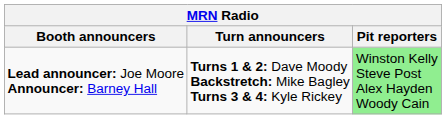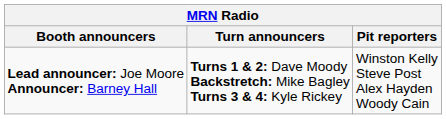(397, 81) lightgreen background -> (397, 81) no background
